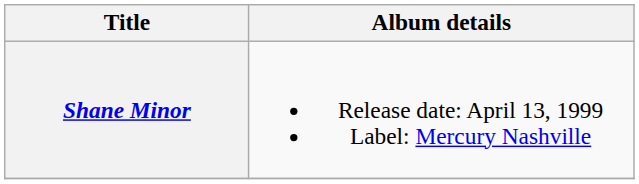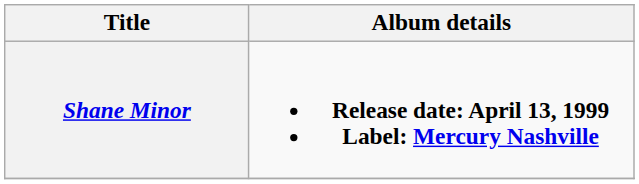(441, 123) normal -> (441, 123) bold
